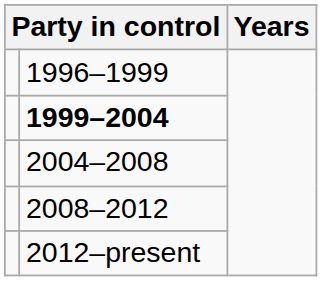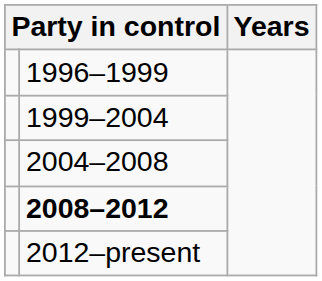(97, 117) bold -> (97, 117) normal
(97, 207) normal -> (97, 207) bold
